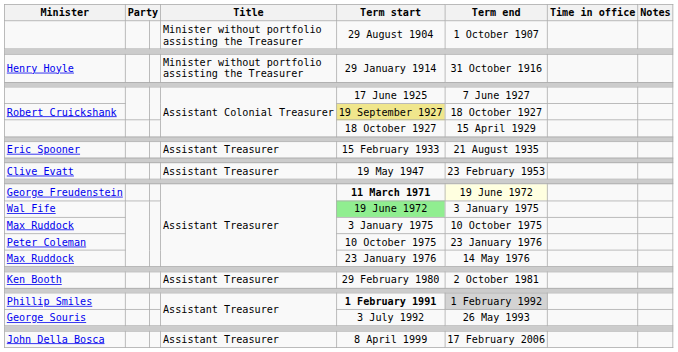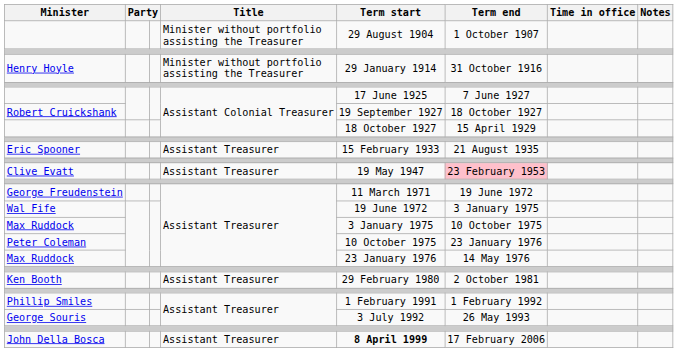(391, 112) khaki background -> (391, 112) no background
(496, 171) no background -> (496, 171) pink background
(391, 192) bold -> (391, 192) normal
(496, 192) lightyellow background -> (496, 192) no background
(391, 209) lightgreen background -> (391, 209) no background
(391, 301) bold -> (391, 301) normal
(496, 301) lightgrey background -> (496, 301) no background
(391, 339) normal -> (391, 339) bold
